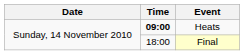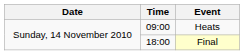(158, 27) bold -> (158, 27) normal
